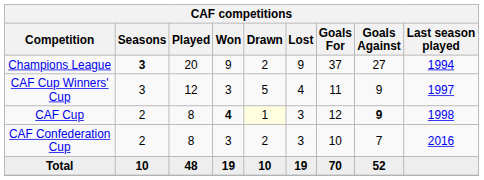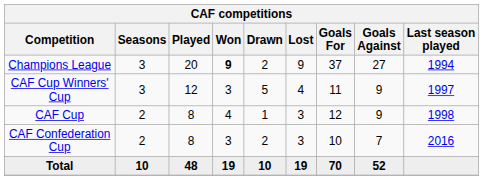(142, 65) bold -> (142, 65) normal
(228, 65) normal -> (228, 65) bold
(228, 116) bold -> (228, 116) normal
(265, 116) lightyellow background -> (265, 116) no background
(379, 116) bold -> (379, 116) normal
